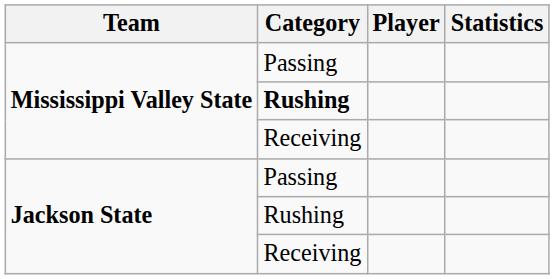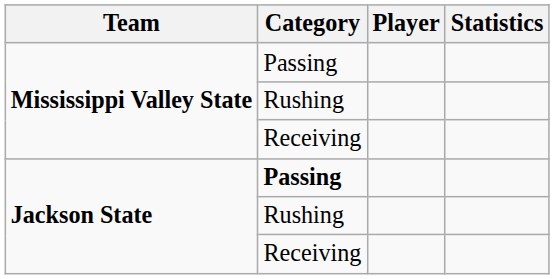(306, 100) bold -> (304, 100) normal
(300, 177) normal -> (302, 177) bold
